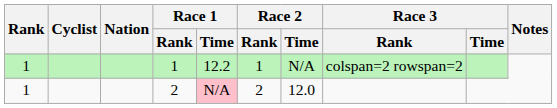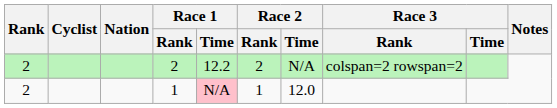(26, 66) 1 -> (26, 66) 2
(174, 66) 1 -> (174, 66) 2
(259, 66) 1 -> (259, 66) 2
(26, 90) 1 -> (26, 90) 2
(174, 90) 2 -> (174, 90) 1
(259, 90) 2 -> (259, 90) 1
